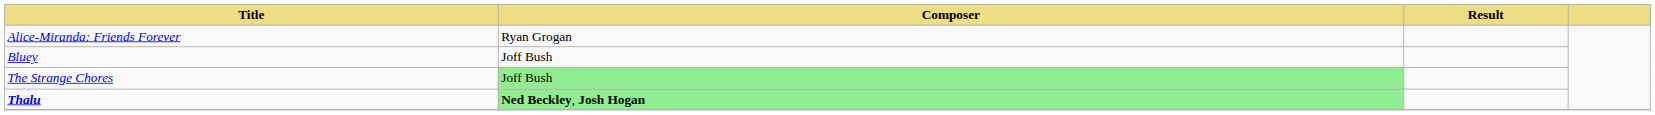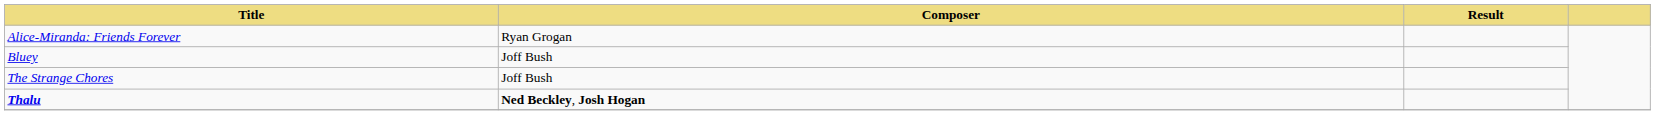(527, 78) lightgreen background -> (527, 78) no background
(573, 99) lightgreen background -> (573, 99) no background
